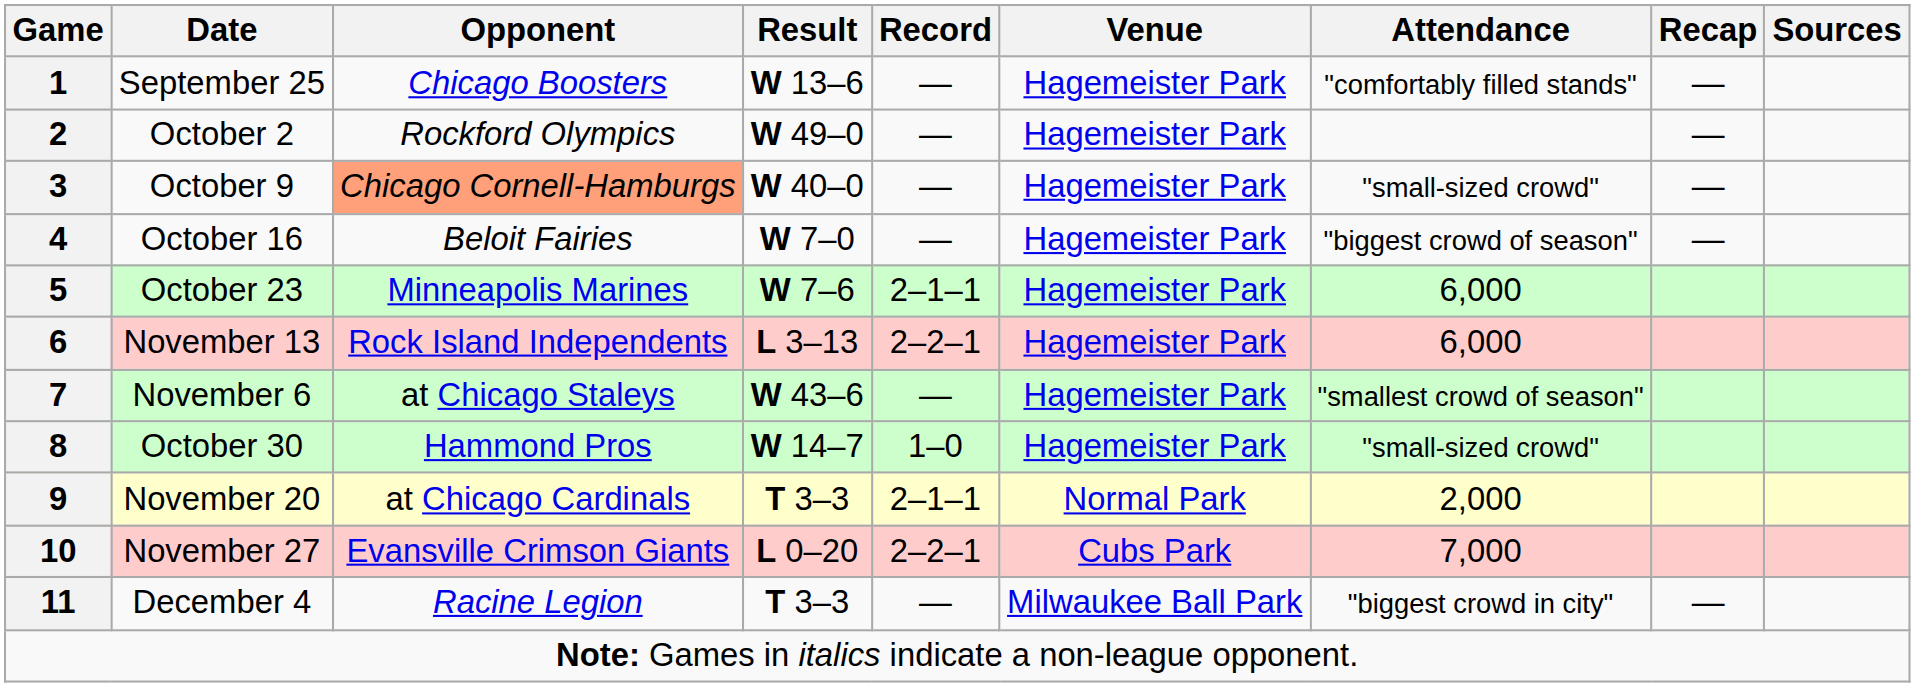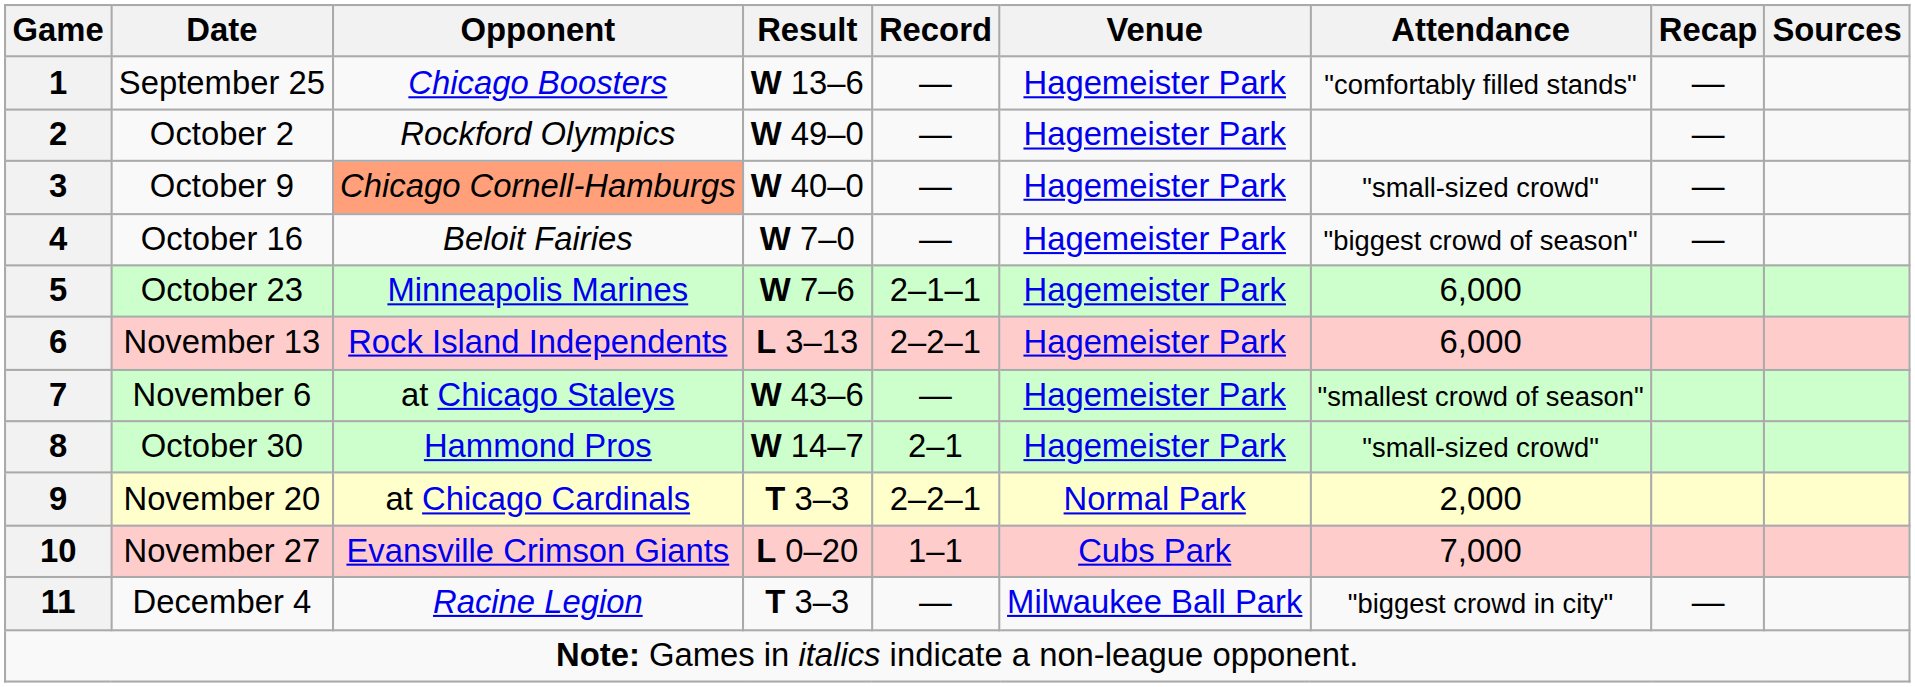(935, 446) 1–0 -> (935, 446) 2–1
(935, 498) 2–1–1 -> (935, 498) 2–2–1
(935, 550) 2–2–1 -> (935, 550) 1–1
